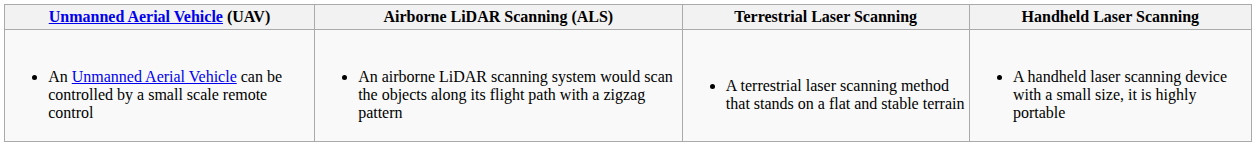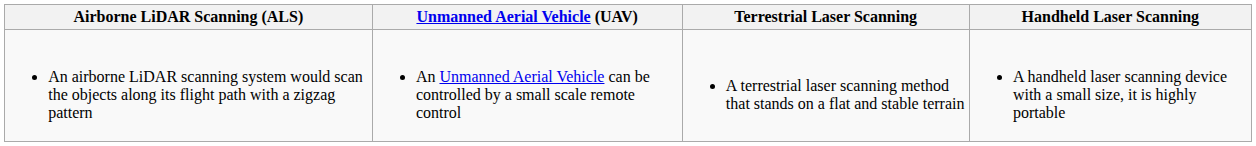columns swapped: (498, 17) <-> (159, 17)
